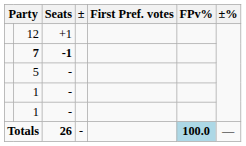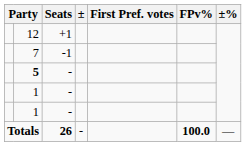(36, 53) bold -> (36, 53) normal
(67, 53) bold -> (67, 53) normal
(36, 72) normal -> (36, 72) bold
(196, 131) lightblue background -> (196, 131) no background
